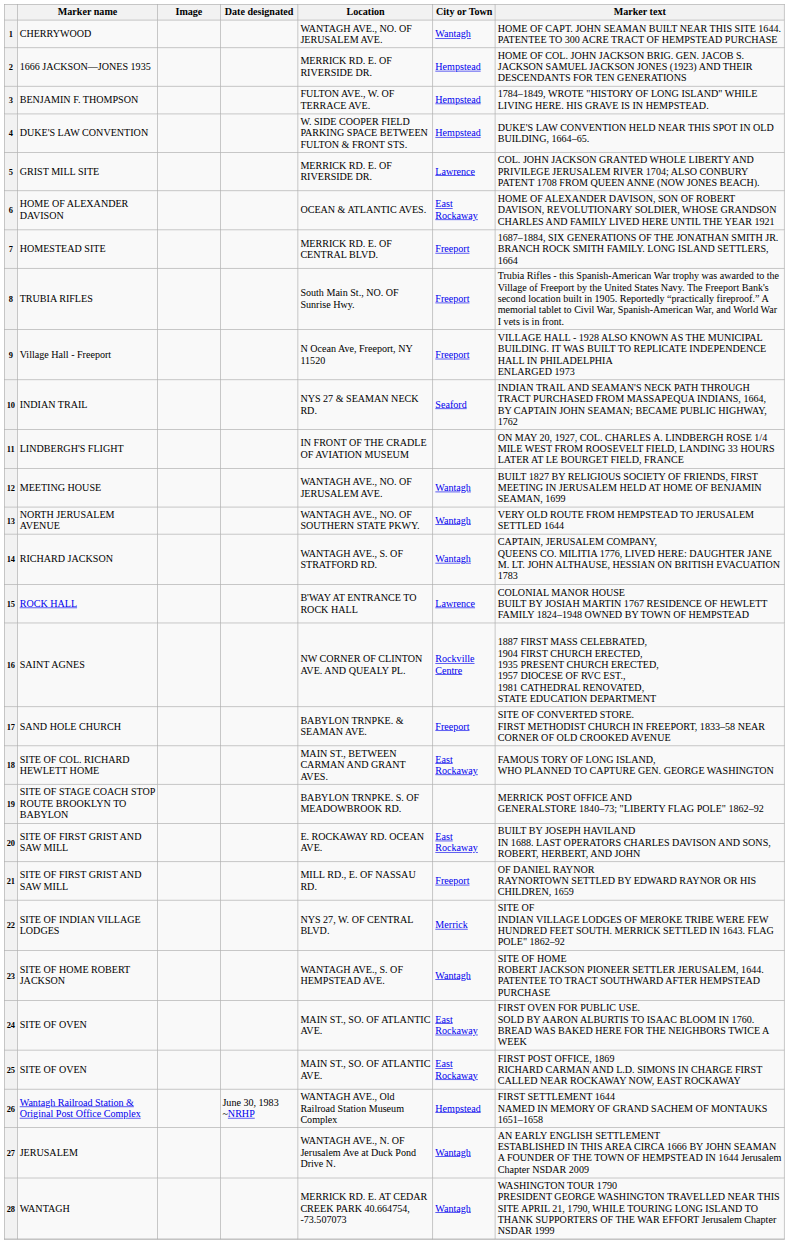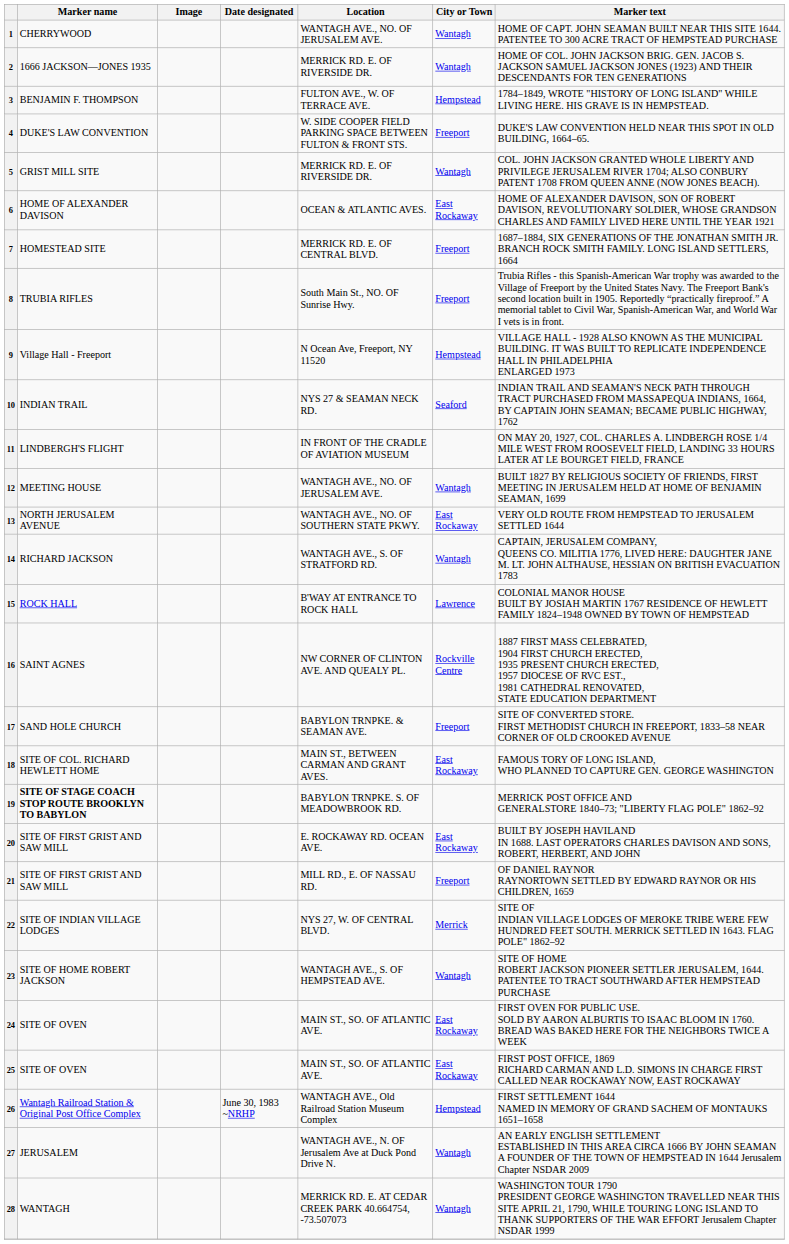(458, 67) Hempstead -> (453, 67) Wantagh
(458, 133) Hempstead -> (452, 133) Freeport
(455, 171) Lawrence -> (453, 171) Wantagh
(452, 354) Freeport -> (458, 354) Hempstead
(453, 520) Wantagh -> (457, 520) East Rockaway
(88, 803) normal -> (82, 803) bold
